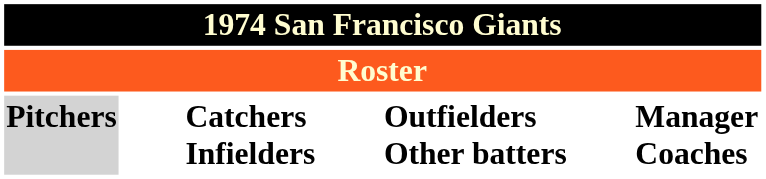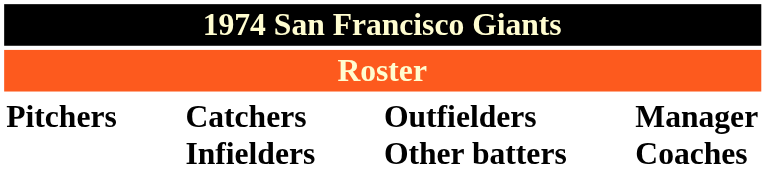(62, 115) lightgrey background -> (62, 115) no background
